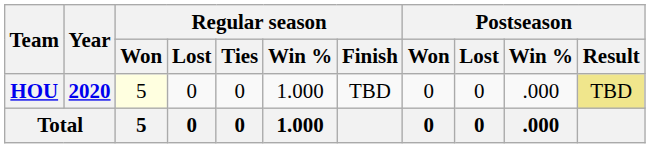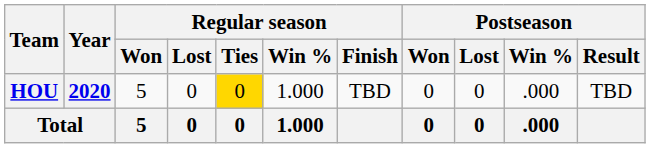(141, 91) lightyellow background -> (141, 91) no background
(240, 91) no background -> (240, 91) gold background
(611, 91) khaki background -> (611, 91) no background
